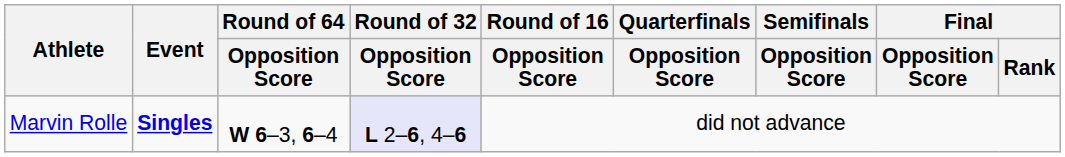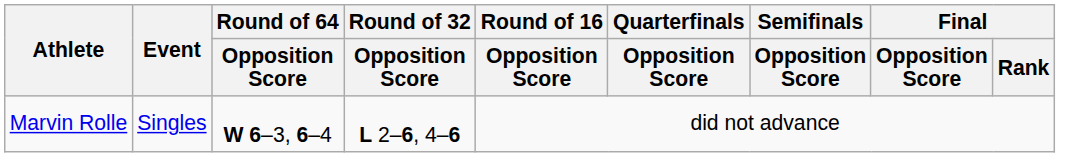(175, 124) bold -> (172, 124) normal
(416, 136) lavender background -> (410, 136) no background
